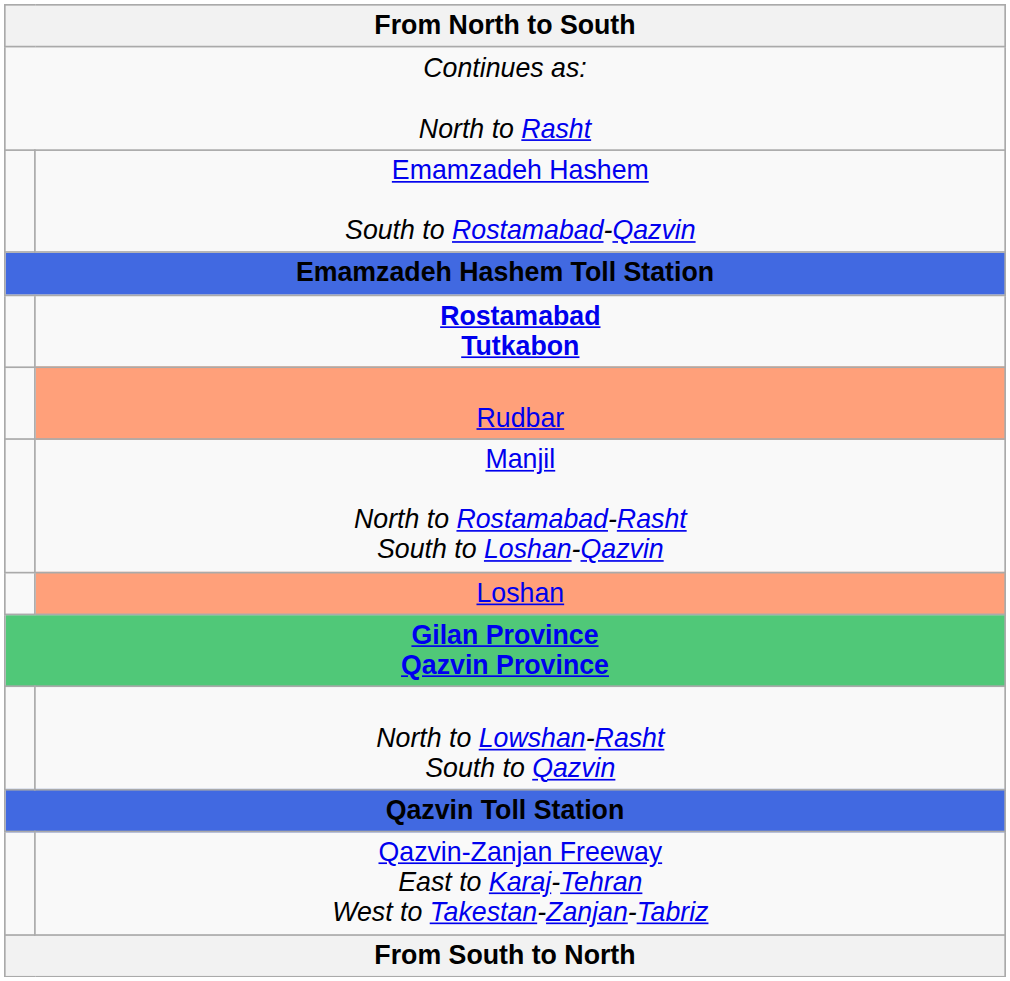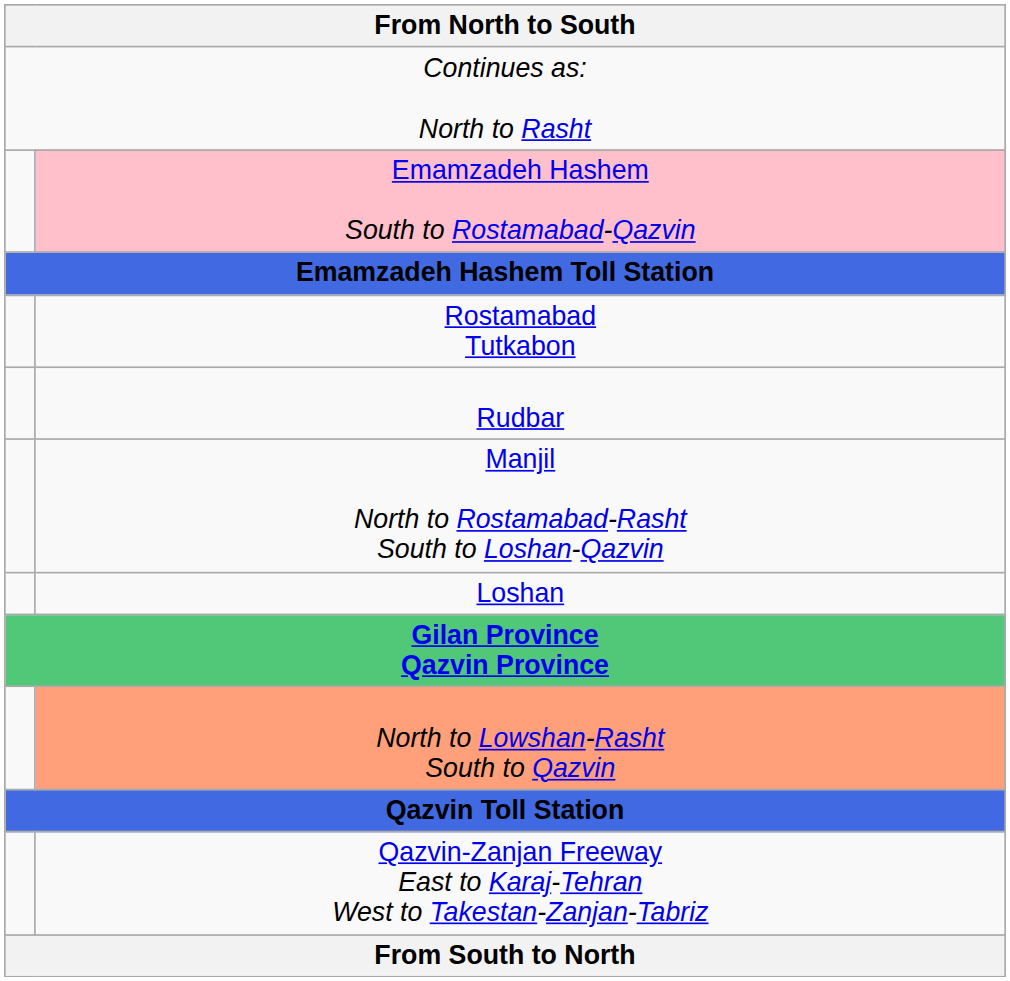(520, 200) no background -> (520, 200) pink background
(520, 330) bold -> (520, 330) normal
(520, 417) lightsalmon background -> (520, 417) no background
(520, 592) lightsalmon background -> (520, 592) no background
(520, 752) no background -> (520, 752) lightsalmon background
